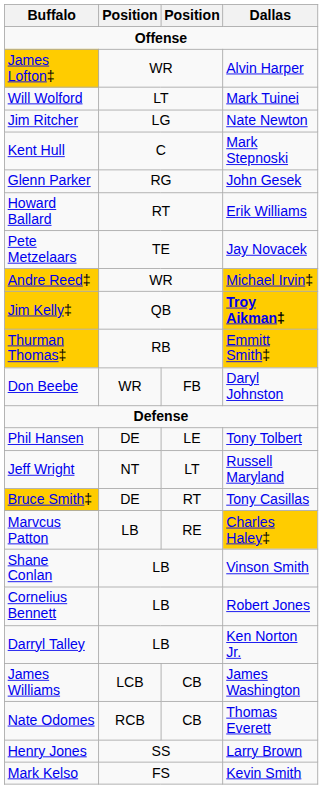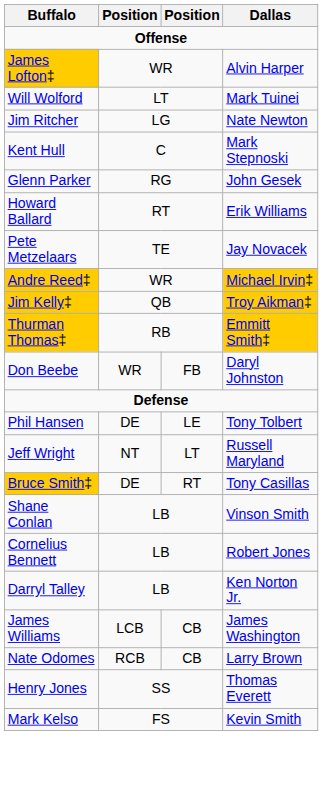(256, 310) bold -> (269, 302) normal
- row: (34, 529)
(252, 720) Thomas Everett -> (264, 658) Larry Brown
(264, 751) Larry Brown -> (252, 689) Thomas Everett
